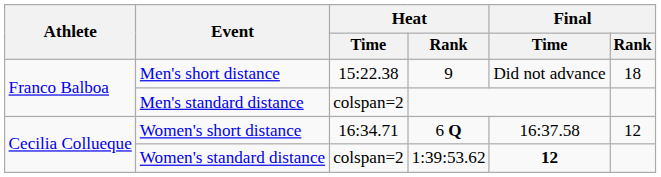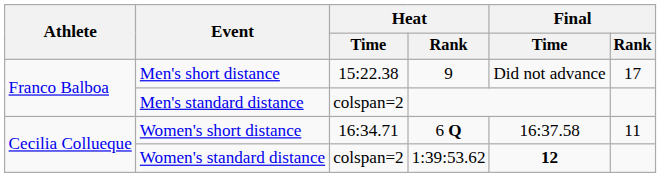(633, 74) 18 -> (633, 74) 17
(633, 130) 12 -> (633, 130) 11
